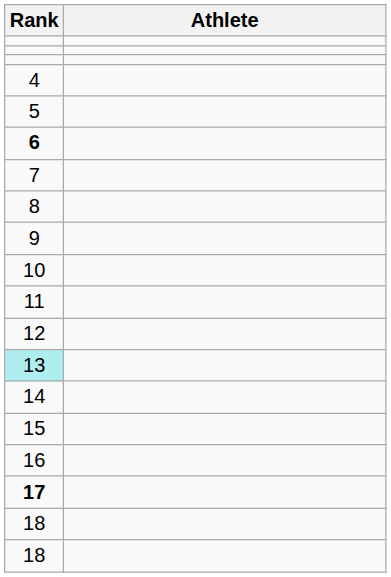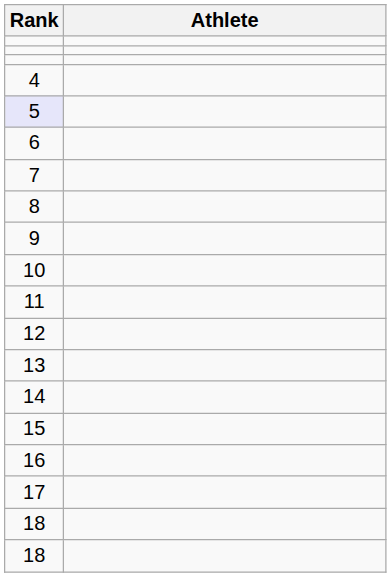(34, 111) no background -> (34, 111) lavender background
(34, 143) bold -> (34, 143) normal
(34, 365) paleturquoise background -> (34, 365) no background
(34, 492) bold -> (34, 492) normal
